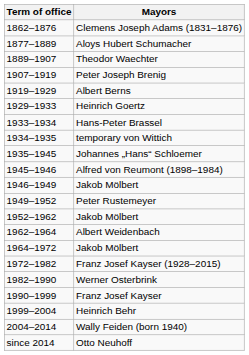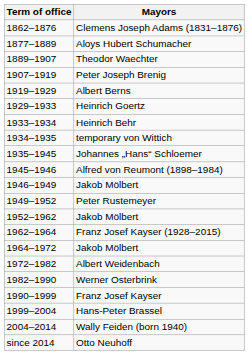(119, 122) Hans-Peter Brassel -> (106, 122) Heinrich Behr
(118, 232) Albert Weidenbach -> (148, 232) Franz Josef Kayser (1928–2015)
(148, 264) Franz Josef Kayser (1928–2015) -> (118, 264) Albert Weidenbach
(106, 311) Heinrich Behr -> (119, 311) Hans-Peter Brassel
